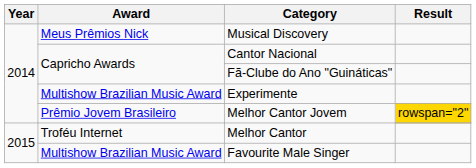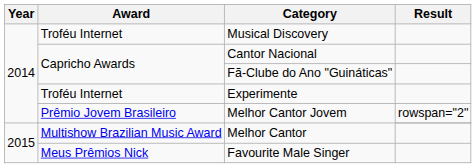(95, 34) Meus Prêmios Nick -> (81, 34) Troféu Internet
(131, 93) Multishow Brazilian Music Award -> (81, 93) Troféu Internet
(433, 113) gold background -> (433, 113) no background
(81, 133) Troféu Internet -> (131, 133) Multishow Brazilian Music Award
(131, 152) Multishow Brazilian Music Award -> (95, 152) Meus Prêmios Nick
